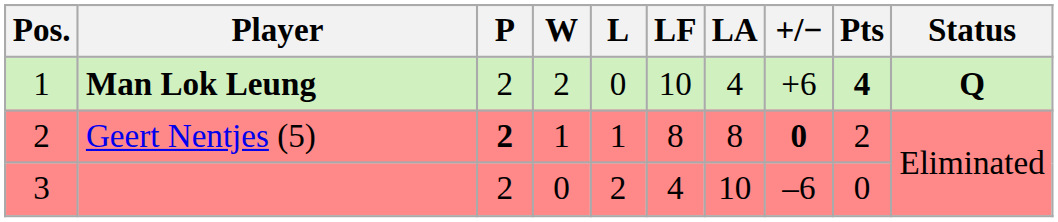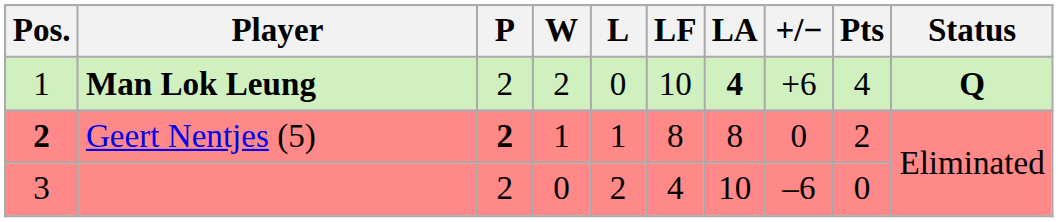(735, 83) normal -> (735, 83) bold
(862, 83) bold -> (862, 83) normal
(42, 135) normal -> (42, 135) bold
(799, 135) bold -> (799, 135) normal
